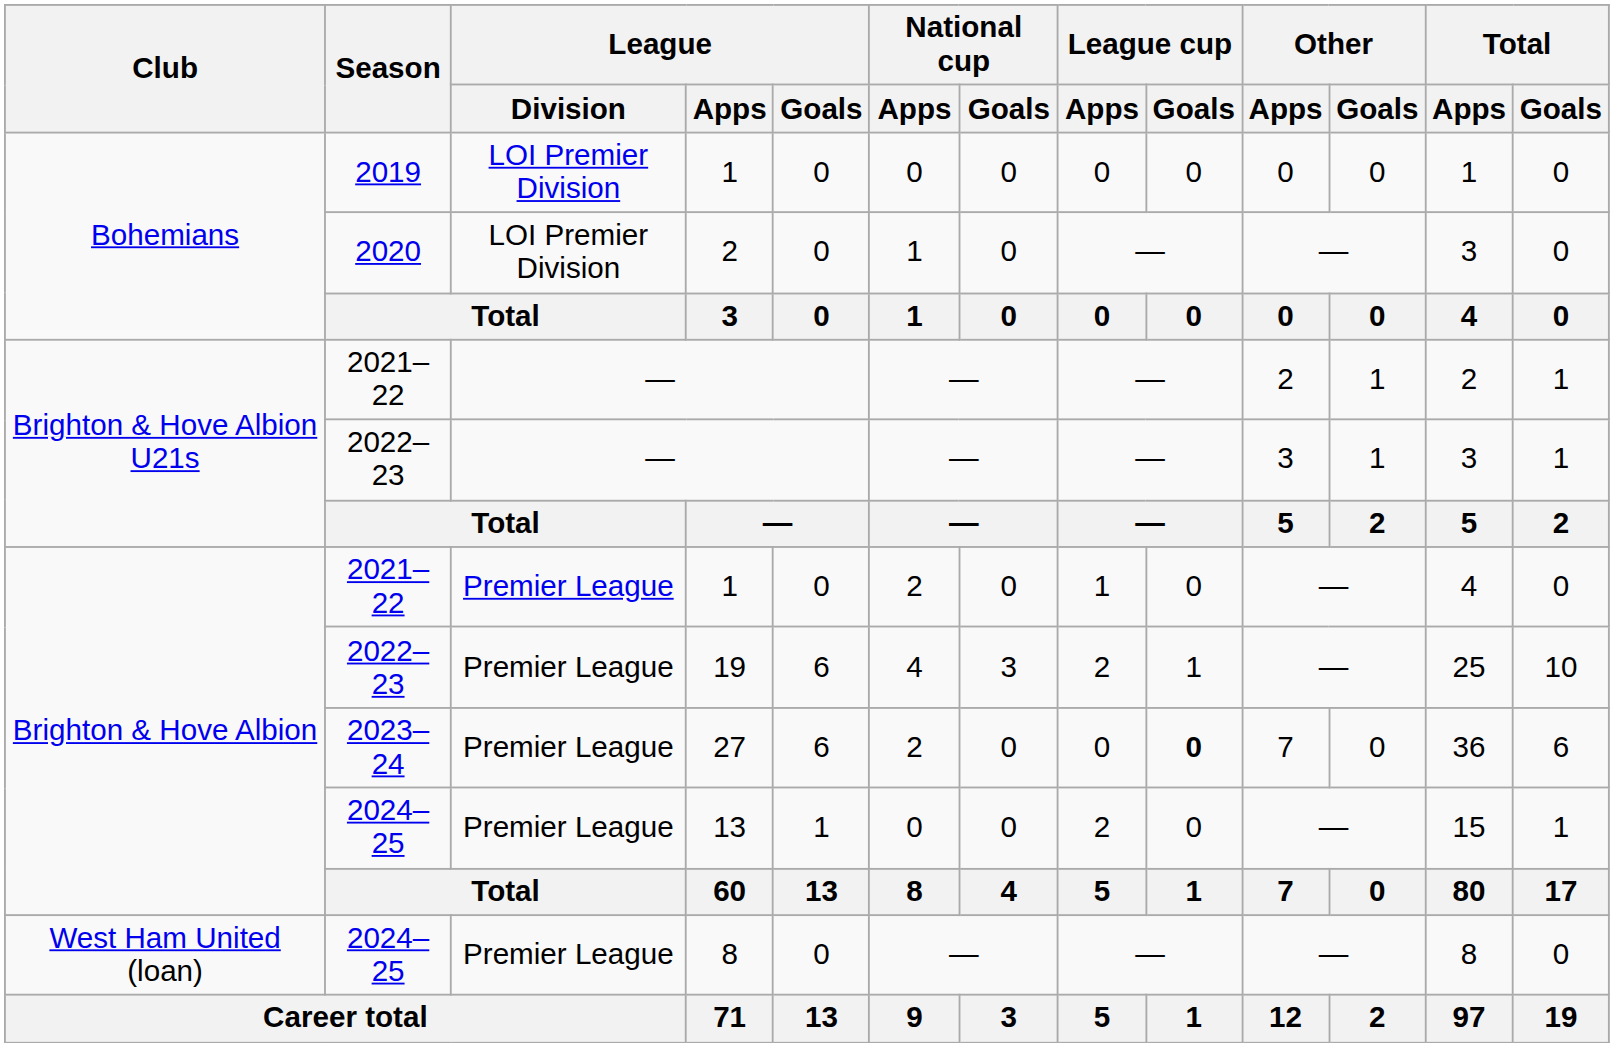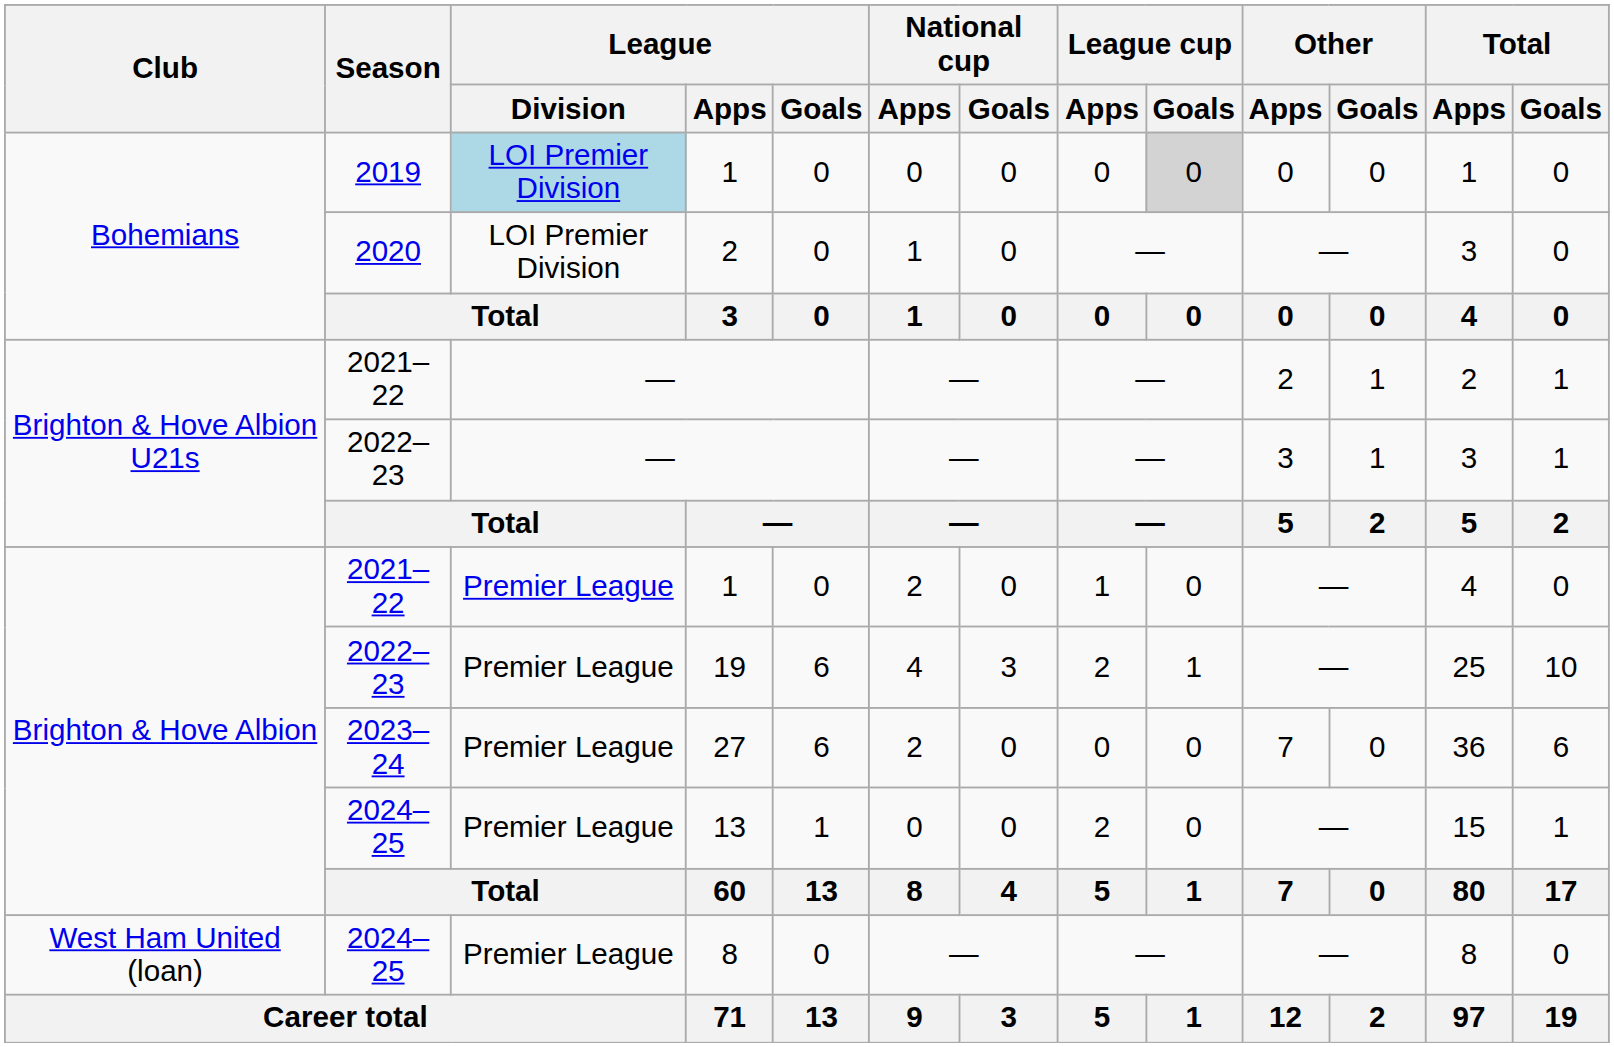(568, 171) no background -> (568, 171) lightblue background
(1194, 171) no background -> (1194, 171) lightgrey background
(1194, 747) bold -> (1194, 747) normal
